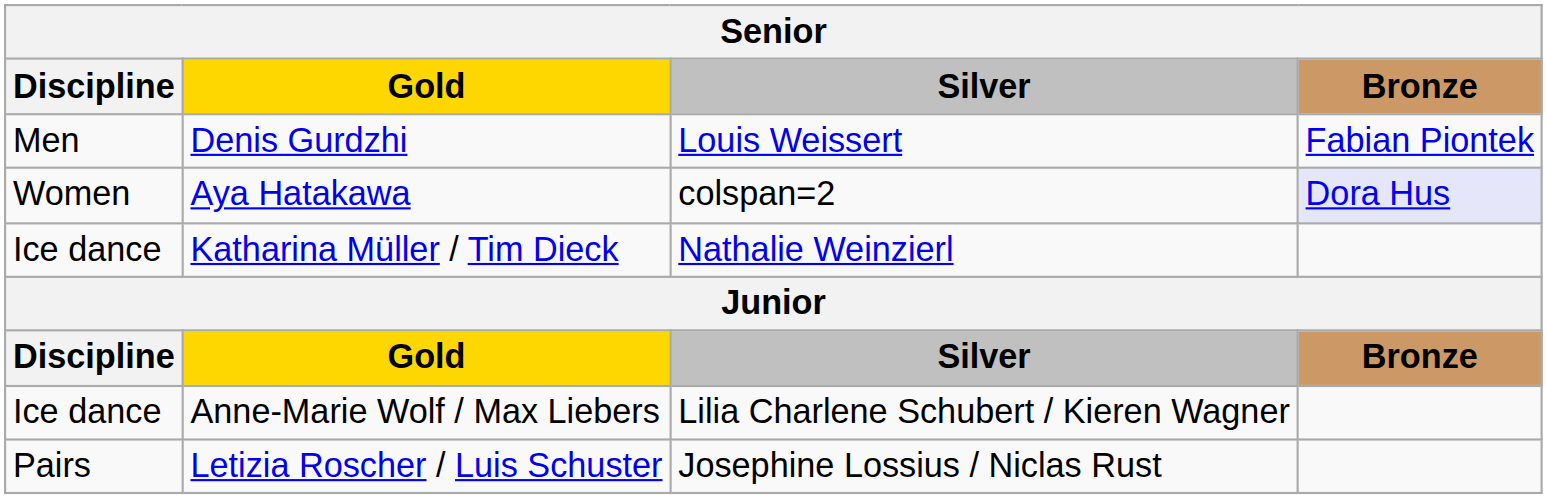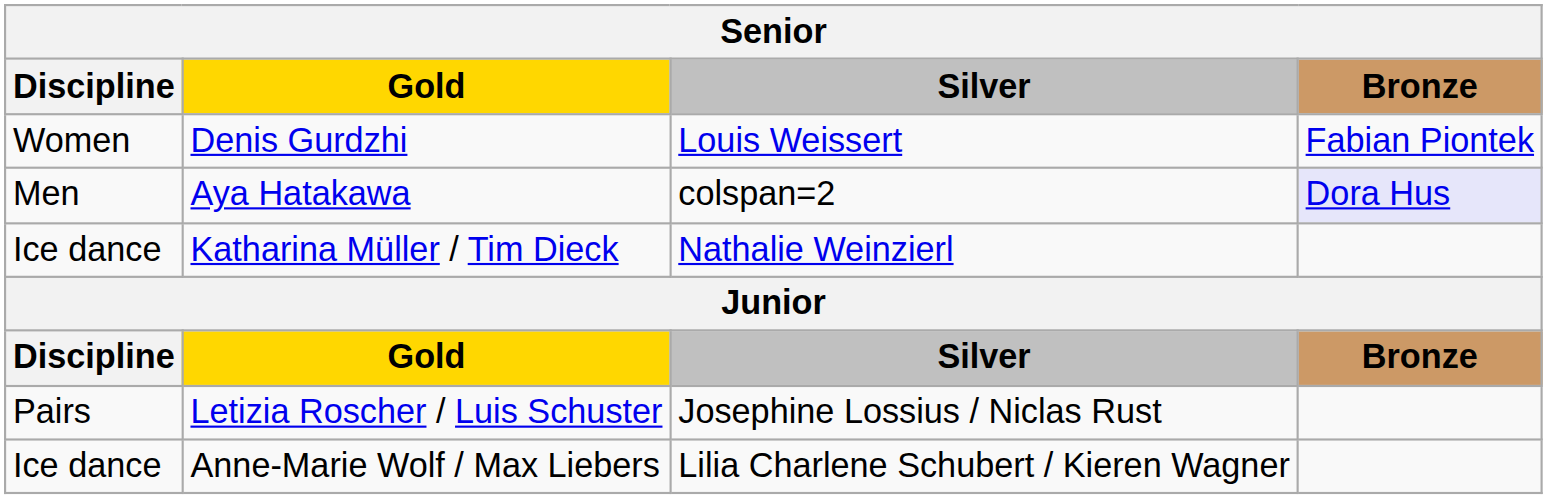(46, 140) Men -> (72, 140) Women
(72, 194) Women -> (46, 194) Men
rows swapped: (426, 466) <-> (425, 411)
